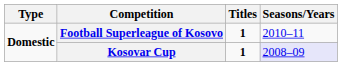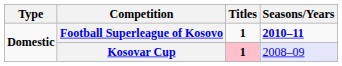(283, 33) normal -> (283, 33) bold
(243, 52) no background -> (243, 52) pink background
